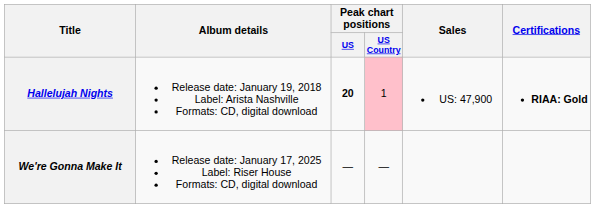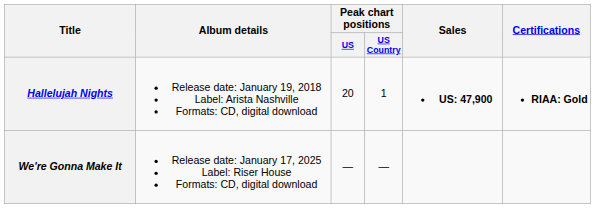(348, 93) bold -> (348, 93) normal
(384, 93) pink background -> (384, 93) no background
(453, 100) normal -> (453, 100) bold
